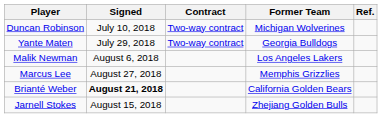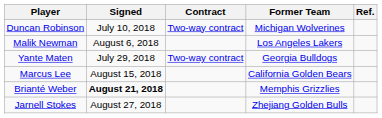rows swapped: (45, 43) <-> (45, 58)
(126, 74) August 27, 2018 -> (126, 74) August 15, 2018
(300, 74) Memphis Grizzlies -> (300, 74) California Golden Bears
(300, 89) California Golden Bears -> (300, 89) Memphis Grizzlies
(126, 105) August 15, 2018 -> (126, 105) August 27, 2018
